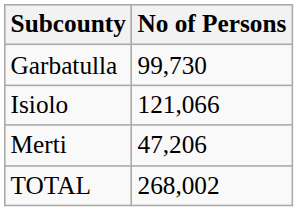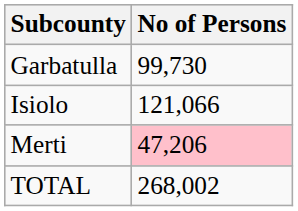(172, 144) no background -> (172, 144) pink background
